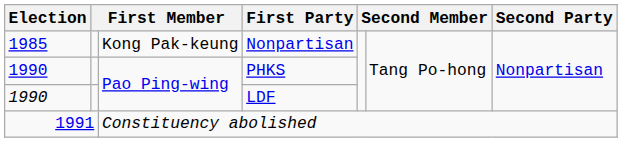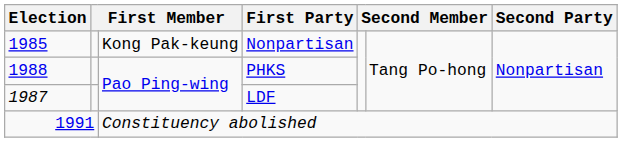(28, 71) 1990 -> (28, 71) 1988
(28, 97) 1990 -> (28, 97) 1987
